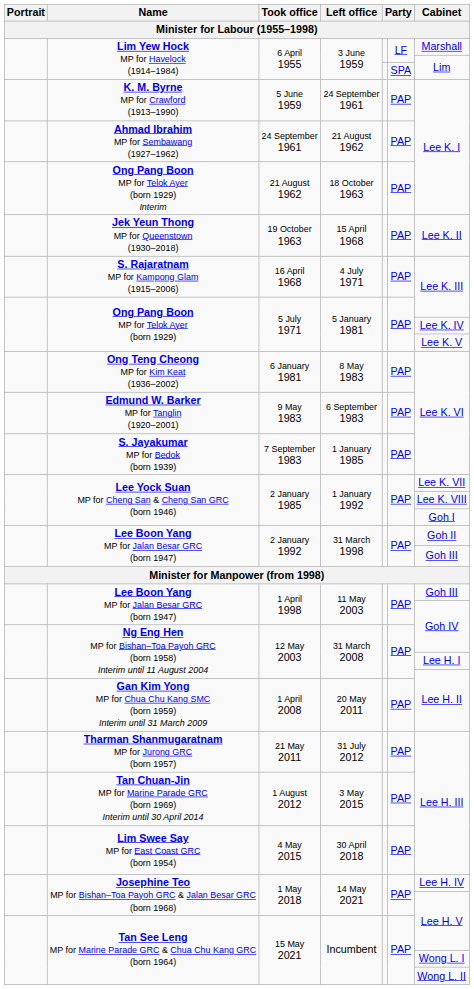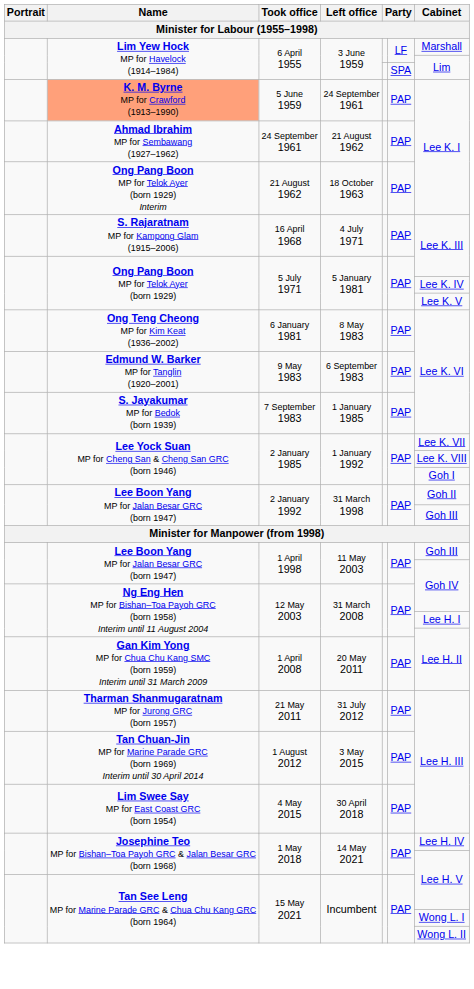(153, 100) no background -> (153, 100) lightsalmon background
- row: (290, 236)
